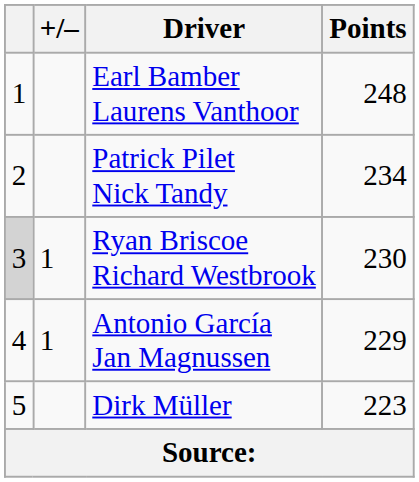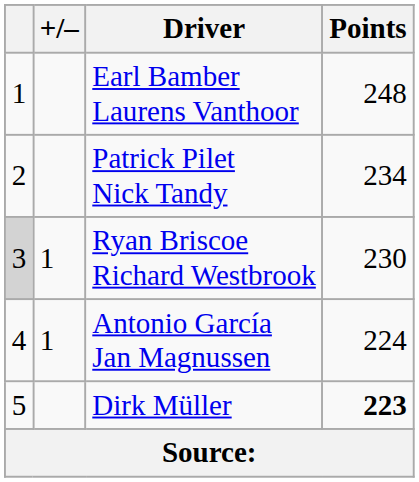(385, 340) 229 -> (385, 340) 224
(385, 405) normal -> (385, 405) bold
